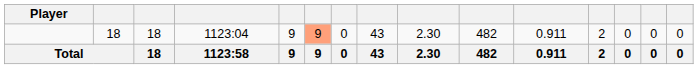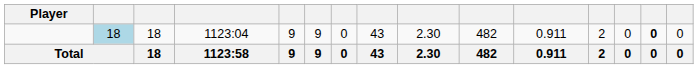(113, 34) no background -> (113, 34) lightblue background
(318, 34) lightsalmon background -> (318, 34) no background
(654, 34) normal -> (654, 34) bold
